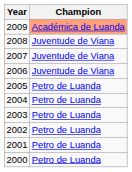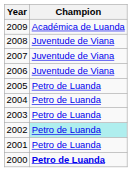(78, 27) lightsalmon background -> (78, 27) no background
(66, 130) no background -> (66, 130) paleturquoise background
(66, 160) normal -> (68, 160) bold
